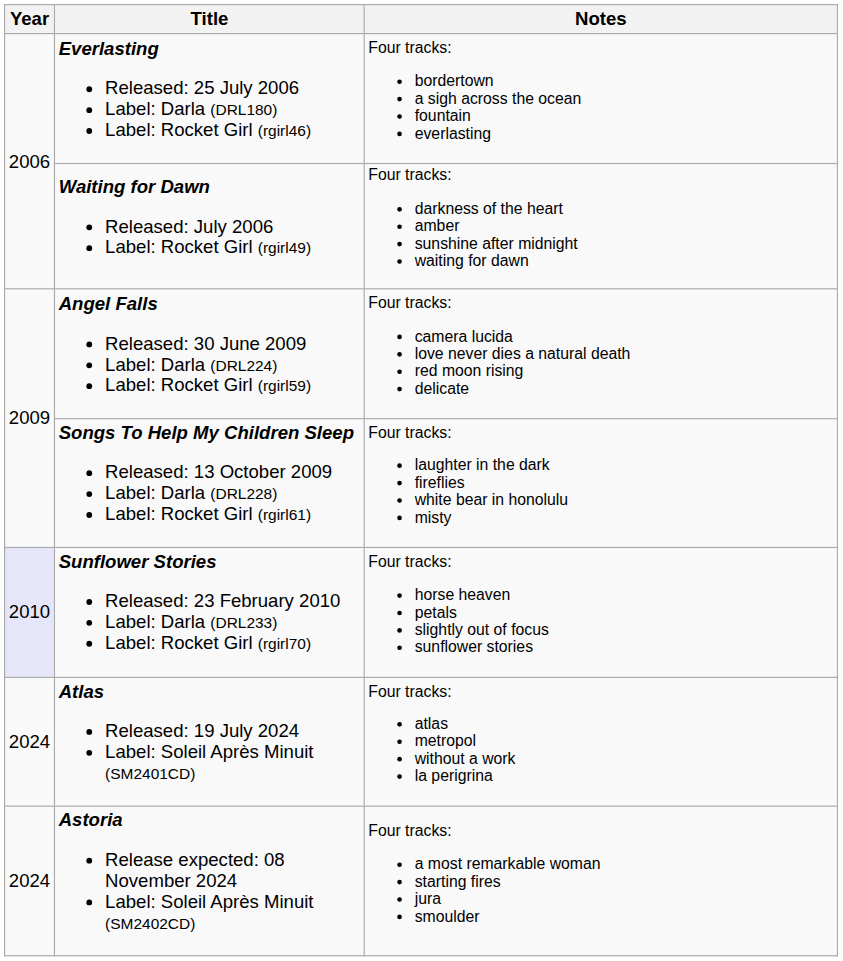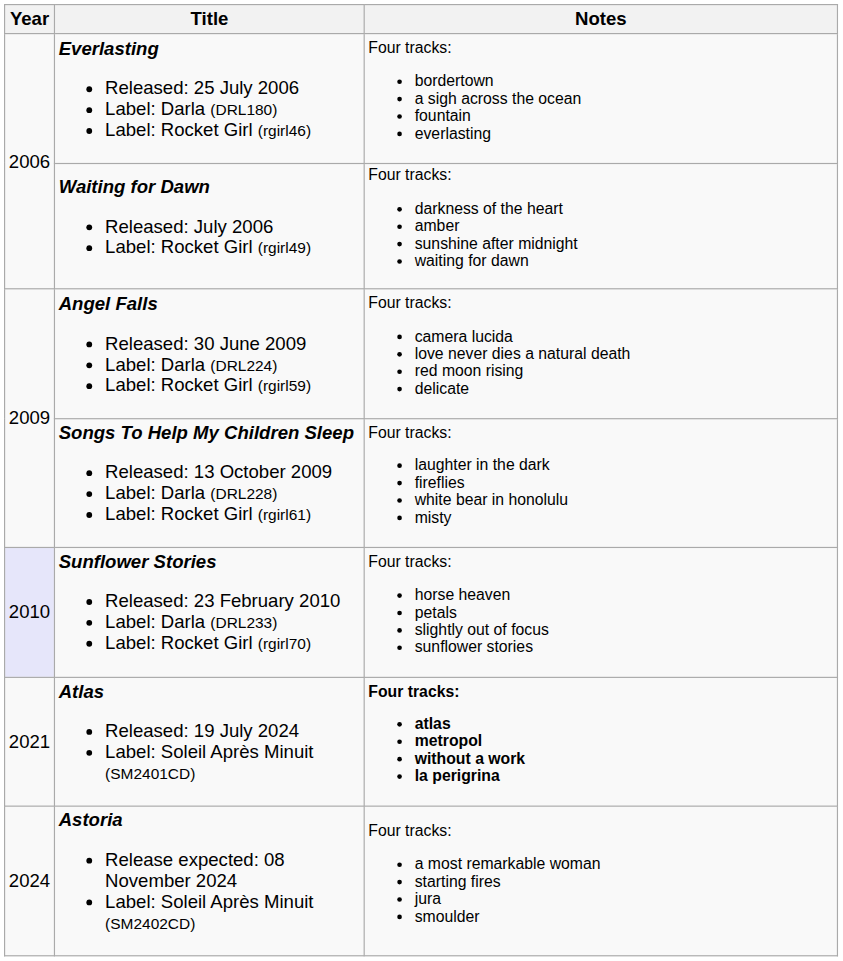(30, 741) 2024 -> (30, 741) 2021
(601, 734) normal -> (601, 734) bold
